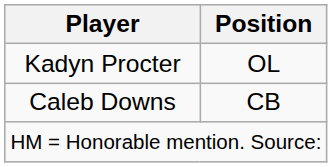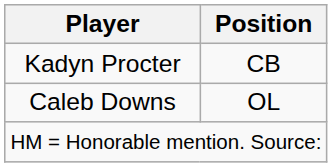(264, 63) OL -> (264, 63) CB
(264, 102) CB -> (264, 102) OL
